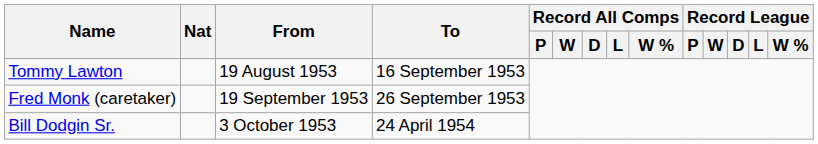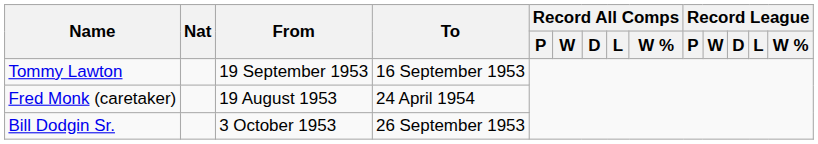(278, 71) 19 August 1953 -> (294, 71) 19 September 1953
(294, 98) 19 September 1953 -> (278, 98) 19 August 1953
(450, 98) 26 September 1953 -> (425, 98) 24 April 1954
(425, 125) 24 April 1954 -> (450, 125) 26 September 1953
